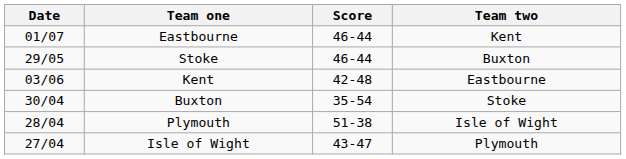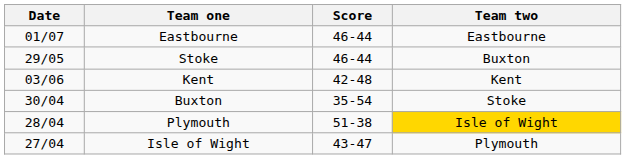(506, 37) Kent -> (506, 37) Eastbourne
(506, 79) Eastbourne -> (506, 79) Kent
(506, 122) no background -> (506, 122) gold background
